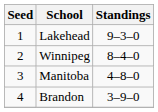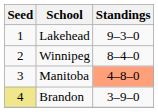(123, 76) no background -> (123, 76) lightsalmon background
(20, 96) no background -> (20, 96) khaki background
